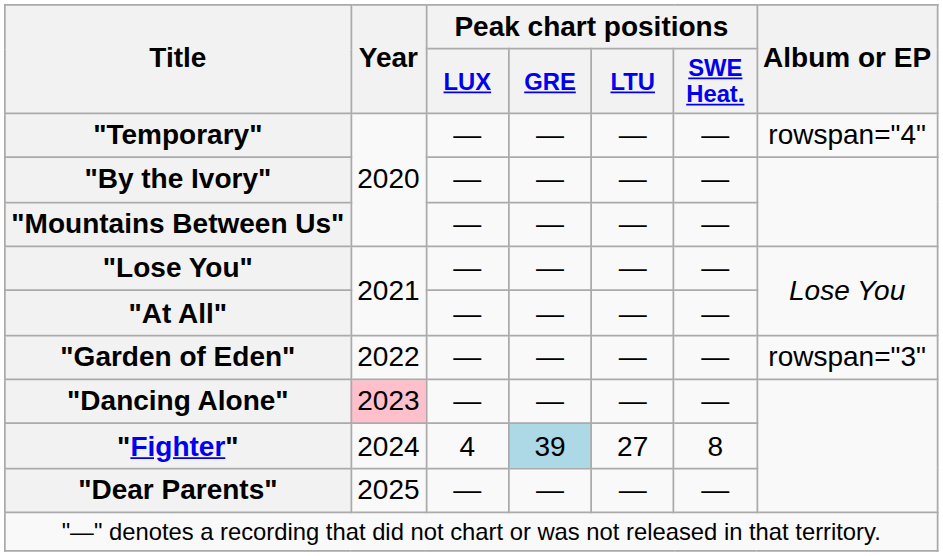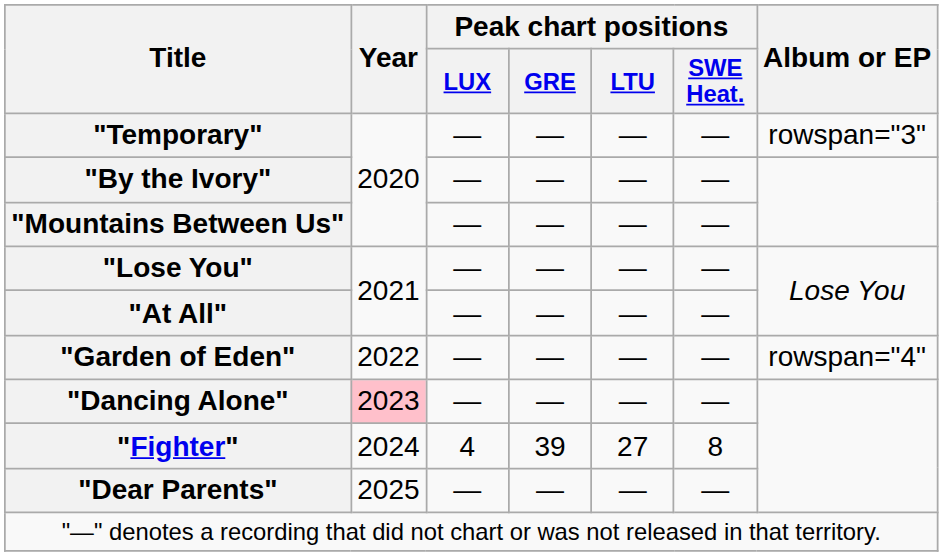(847, 134) rowspan="4" -> (847, 134) rowspan="3"
(847, 356) rowspan="3" -> (847, 356) rowspan="4"
(550, 445) lightblue background -> (550, 445) no background
